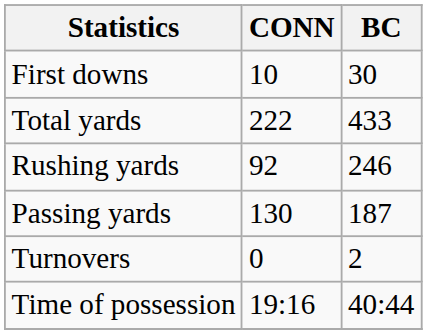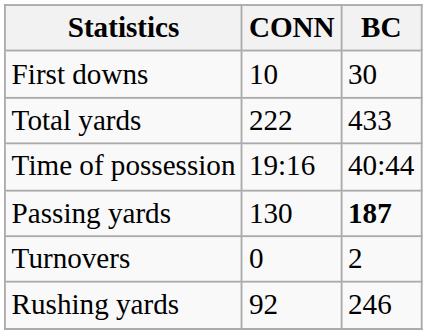rows swapped: (95, 166) <-> (124, 304)
(370, 212) normal -> (370, 212) bold
